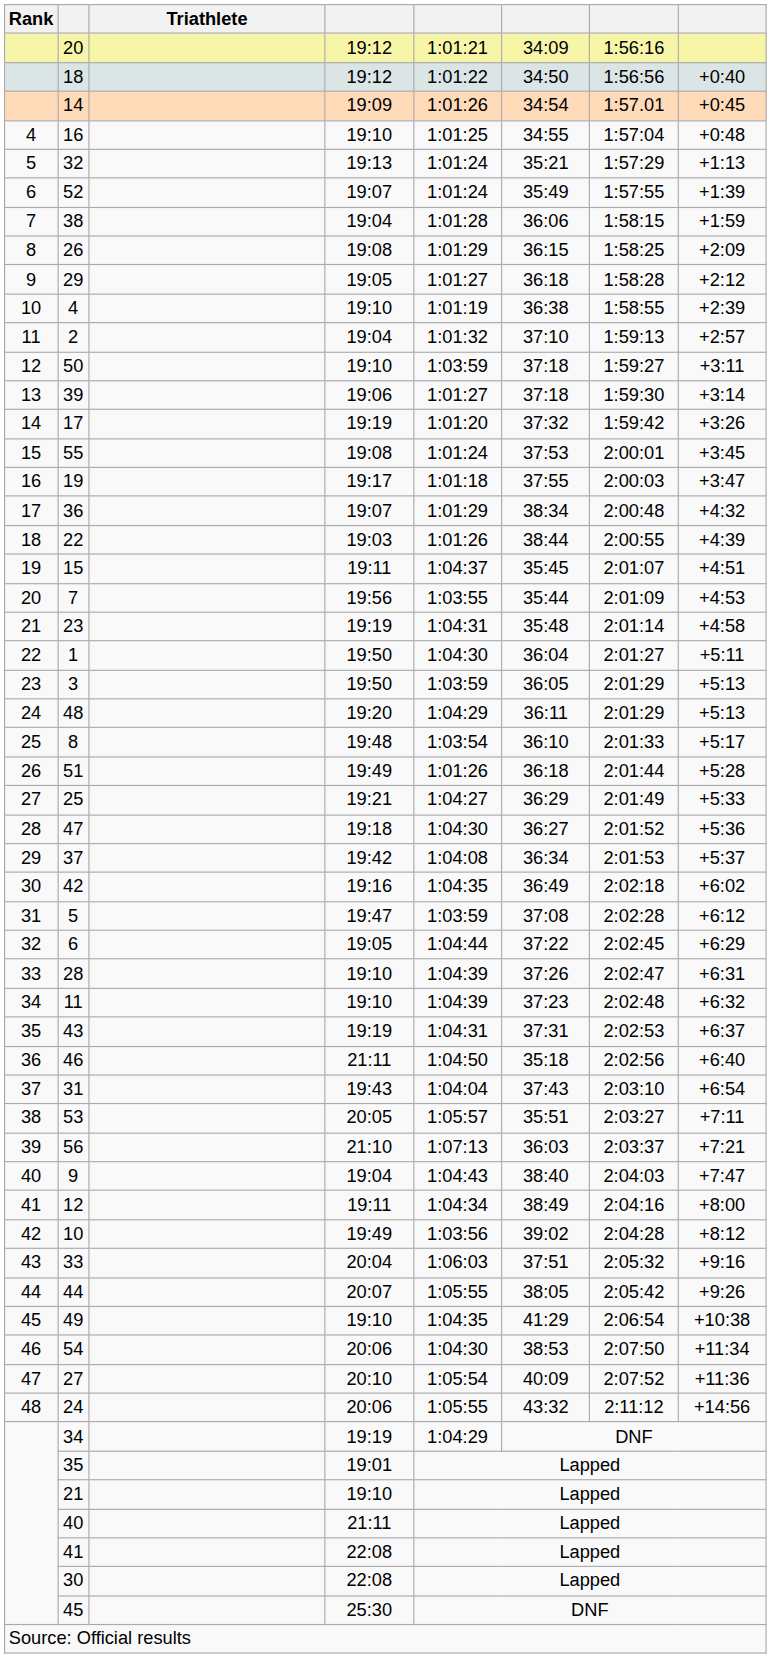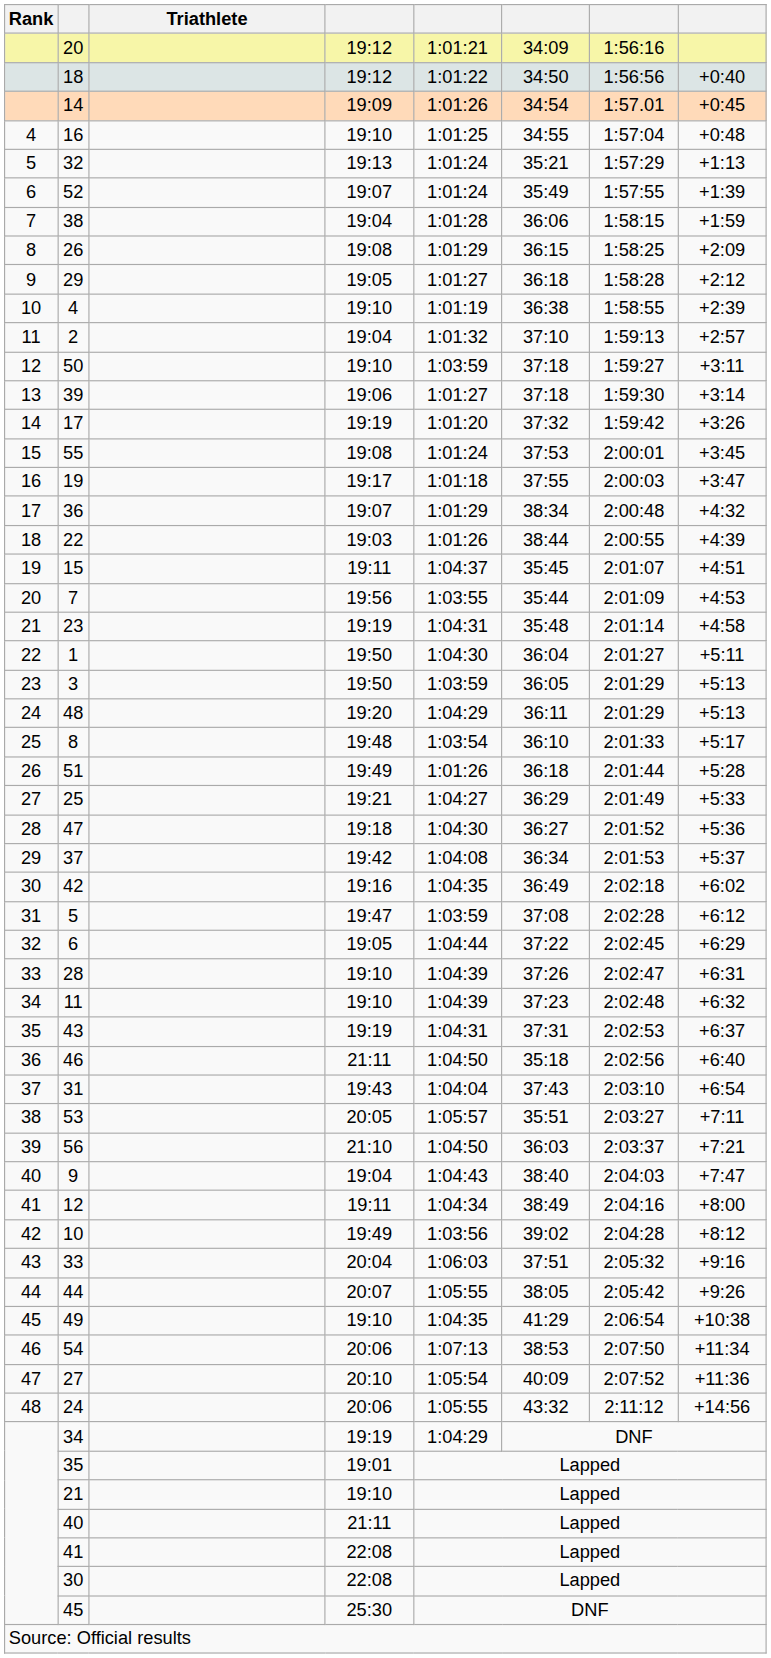(457, 1147) 1:07:13 -> (457, 1147) 1:04:50
(457, 1349) 1:04:30 -> (457, 1349) 1:07:13
